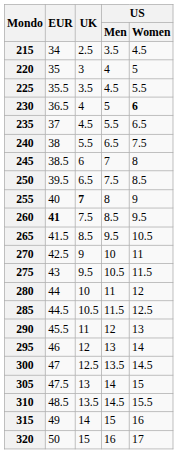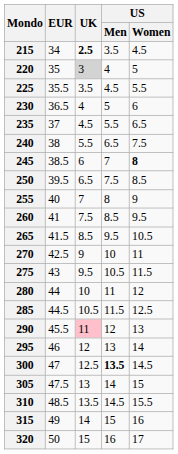(85, 50) normal -> (85, 50) bold
(81, 69) no background -> (81, 69) lightgrey background
(135, 106) bold -> (135, 106) normal
(135, 161) normal -> (135, 161) bold
(81, 198) bold -> (81, 198) normal
(54, 217) bold -> (54, 217) normal
(84, 328) no background -> (84, 328) pink background
(114, 365) normal -> (114, 365) bold
